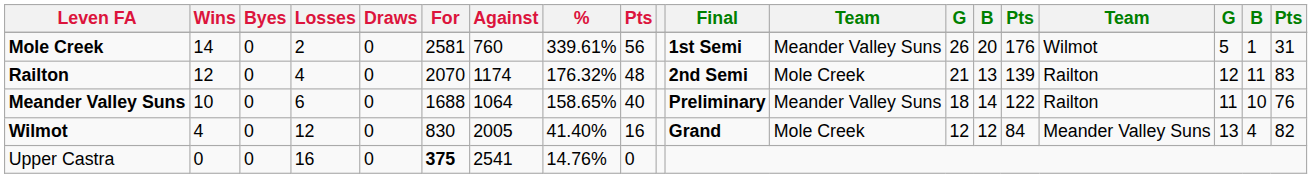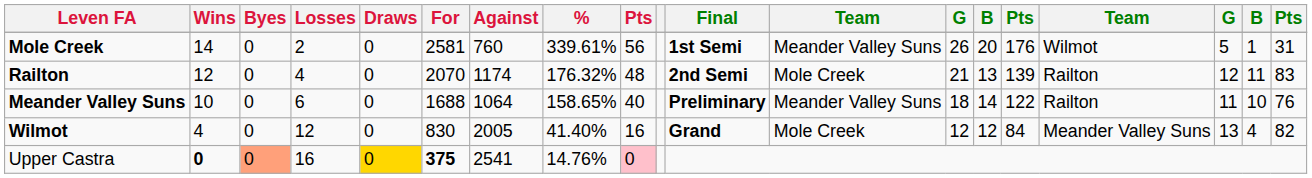(198, 159) normal -> (198, 159) bold
(249, 159) no background -> (249, 159) lightsalmon background
(369, 159) no background -> (369, 159) gold background
(630, 159) no background -> (630, 159) pink background
